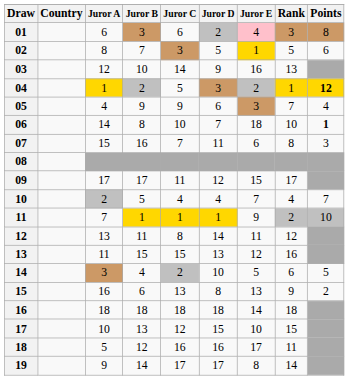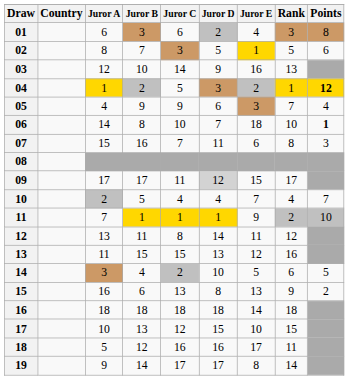(256, 32) pink background -> (256, 32) no background
(218, 180) no background -> (218, 180) lightgrey background
